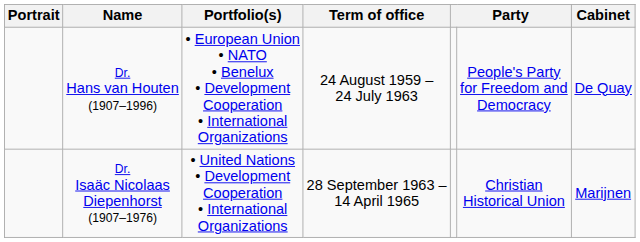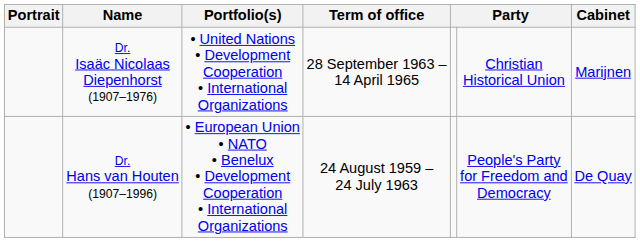rows swapped: (123, 89) <-> (123, 194)
